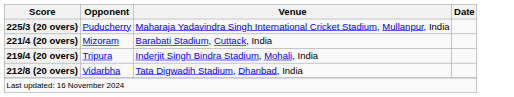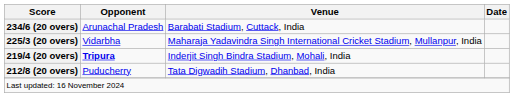+ row: (42, 26)
(107, 26) Puducherry -> (101, 41) Vidarbha
- row: (42, 41)
(97, 56) normal -> (99, 56) bold
(101, 70) Vidarbha -> (107, 70) Puducherry
